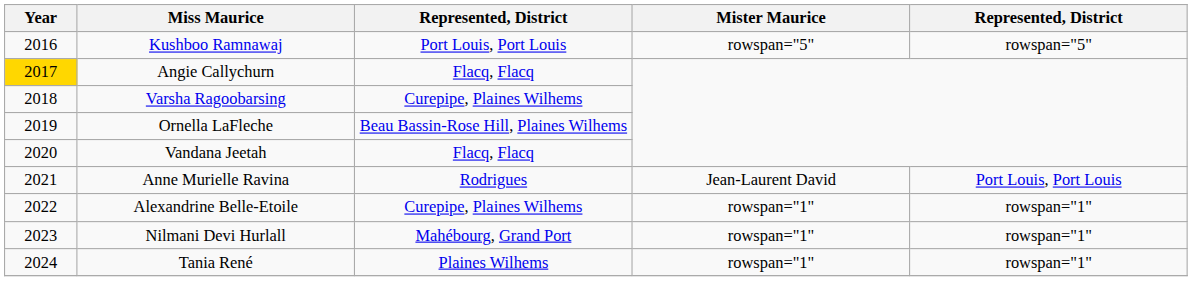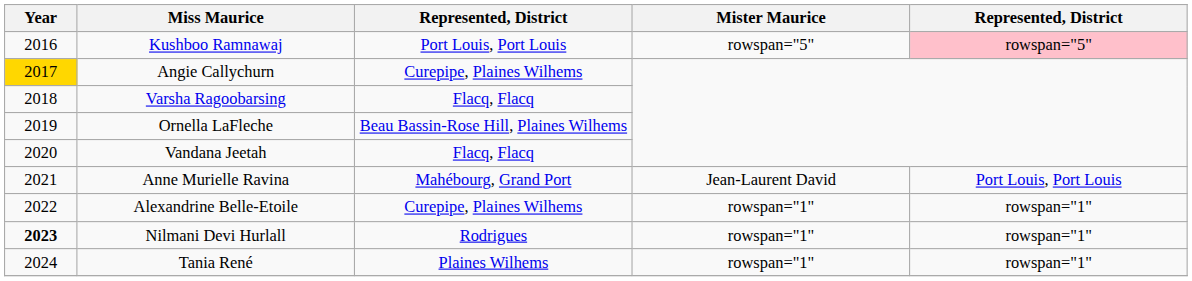(1049, 45) no background -> (1049, 45) pink background
(493, 72) Flacq, Flacq -> (493, 72) Curepipe, Plaines Wilhems
(493, 99) Curepipe, Plaines Wilhems -> (493, 99) Flacq, Flacq
(493, 180) Rodrigues -> (493, 180) Mahébourg, Grand Port
(41, 234) normal -> (41, 234) bold
(493, 234) Mahébourg, Grand Port -> (493, 234) Rodrigues
